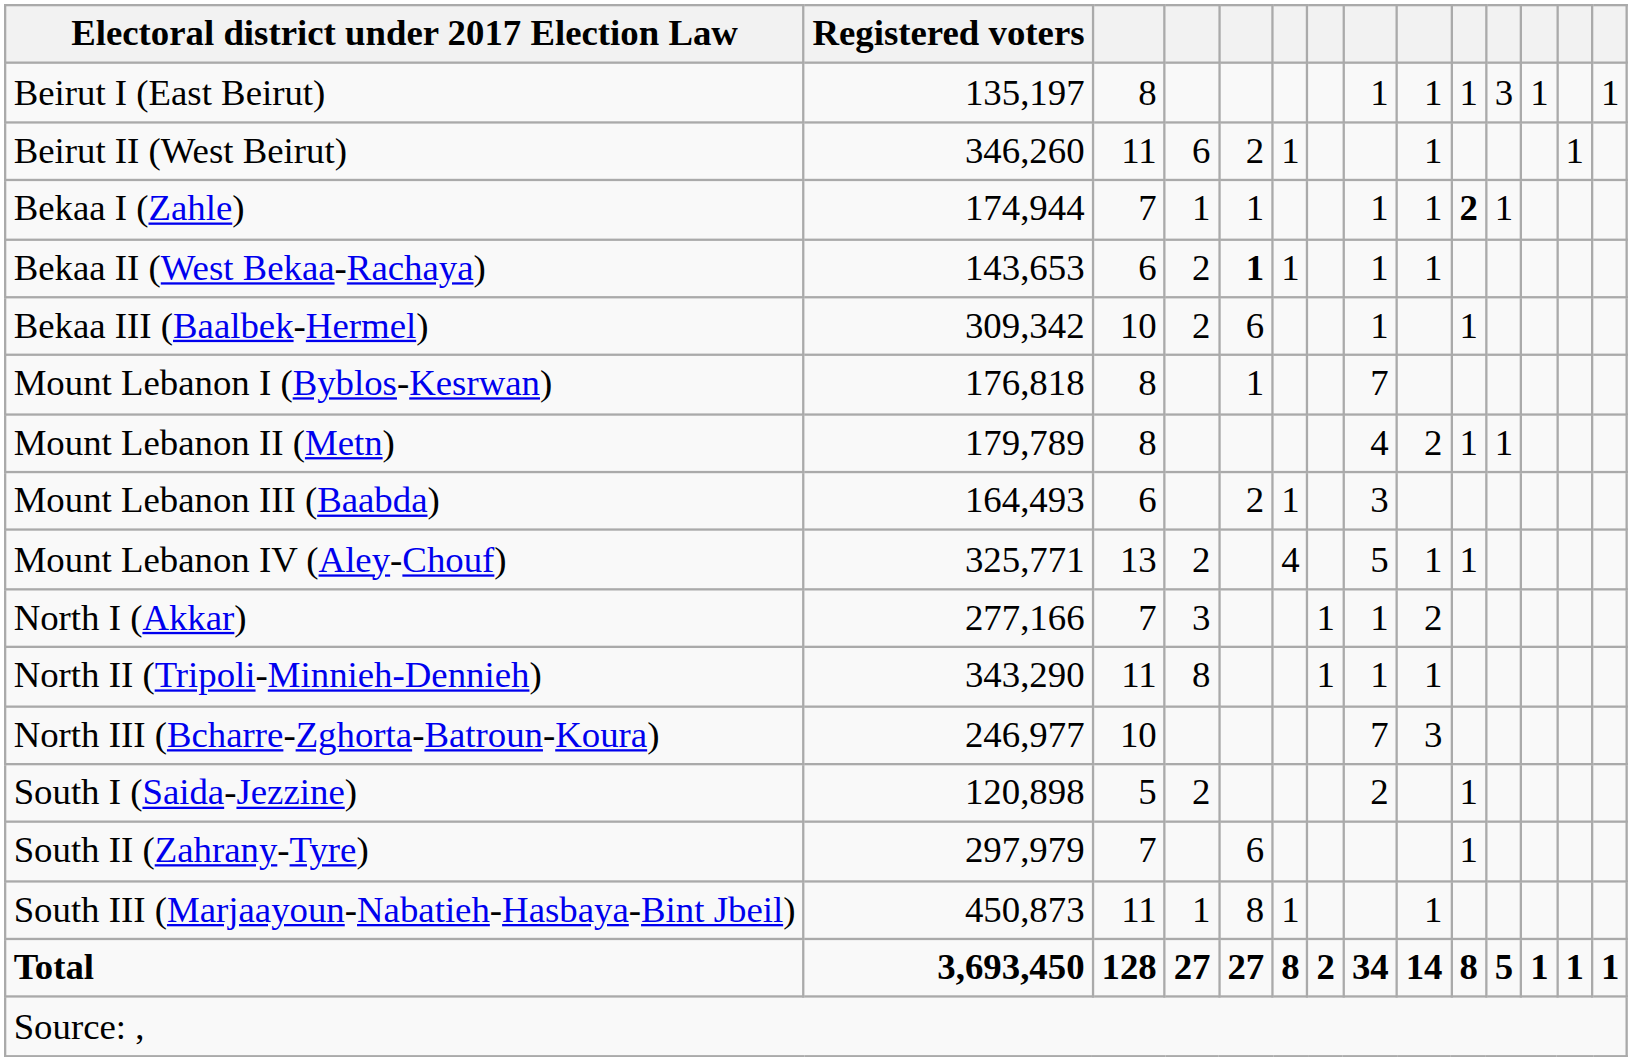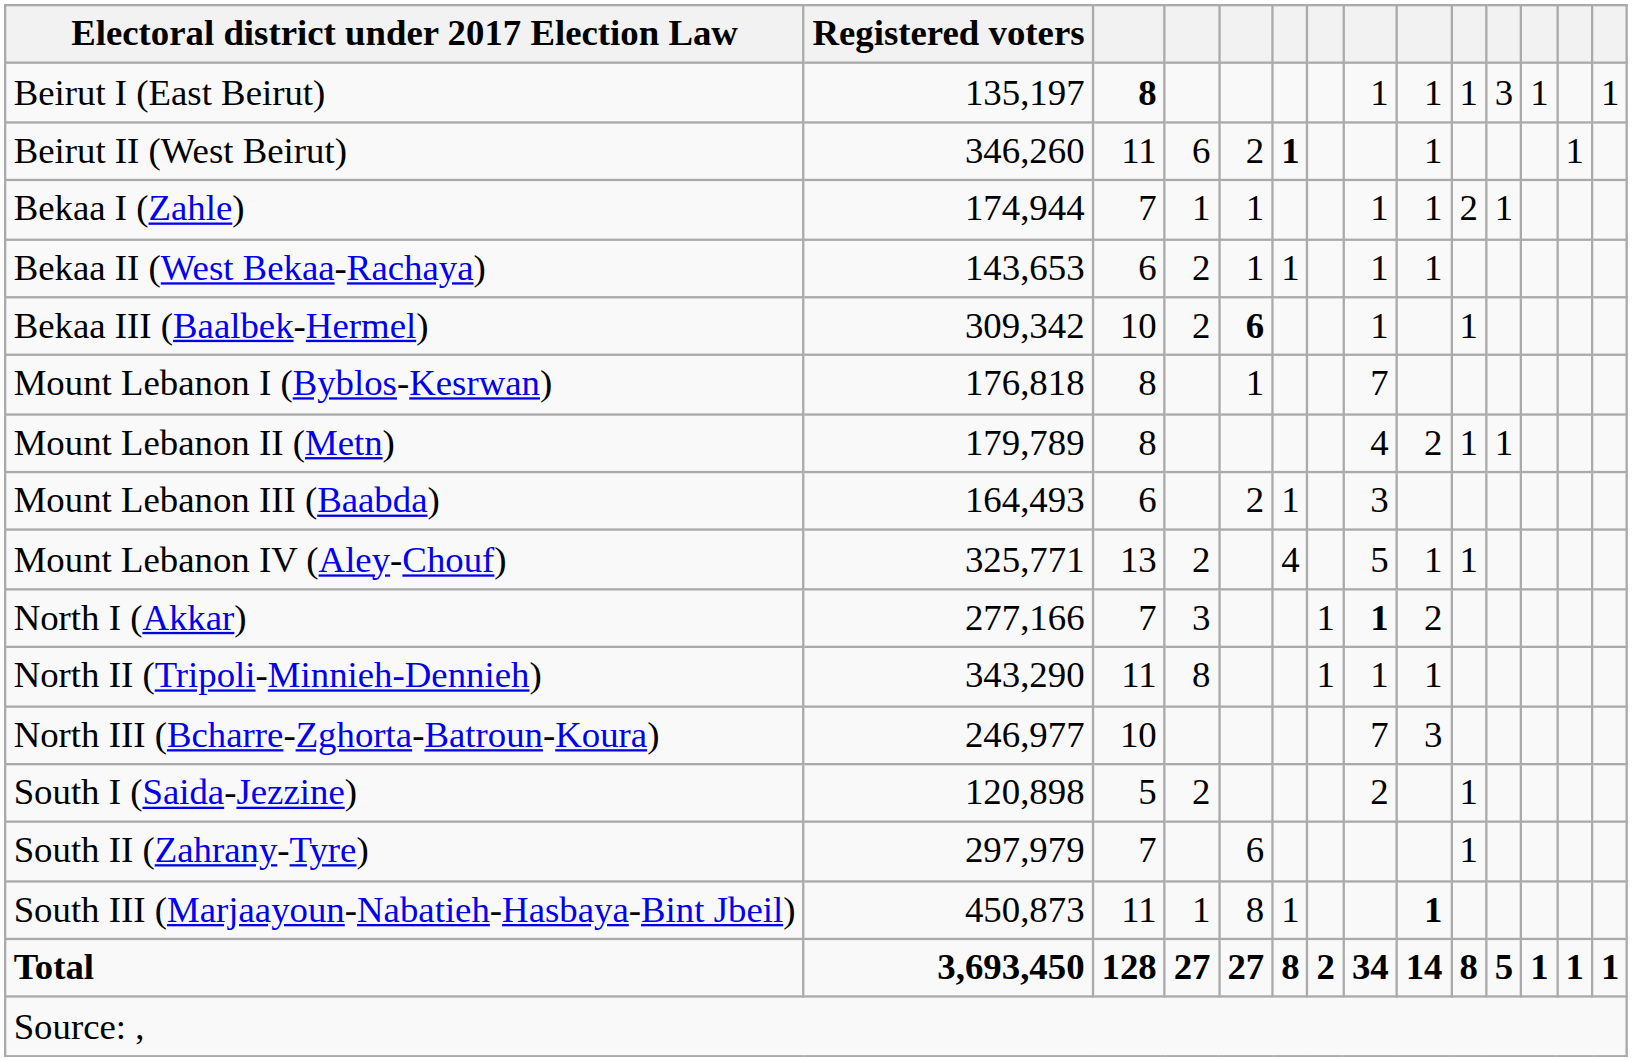(1147, 92) normal -> (1147, 92) bold
(1290, 150) normal -> (1290, 150) bold
(1469, 208) bold -> (1469, 208) normal
(1255, 267) bold -> (1255, 267) normal
(1255, 325) normal -> (1255, 325) bold
(1380, 617) normal -> (1380, 617) bold
(1433, 909) normal -> (1433, 909) bold
